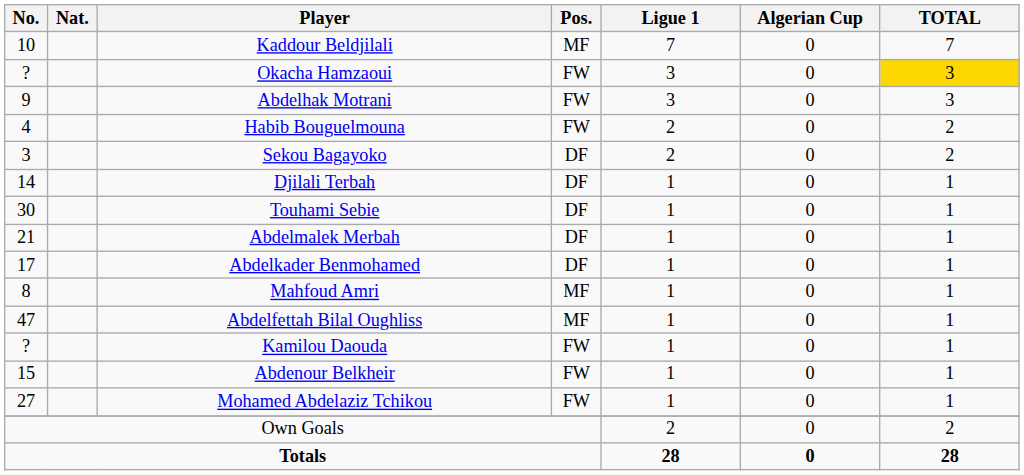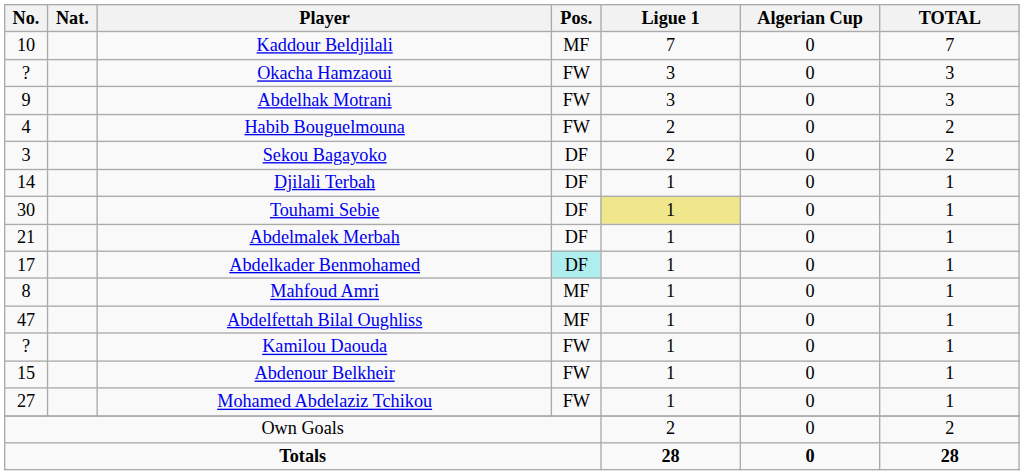(950, 72) gold background -> (950, 72) no background
(671, 209) no background -> (671, 209) khaki background
(576, 264) no background -> (576, 264) paleturquoise background
